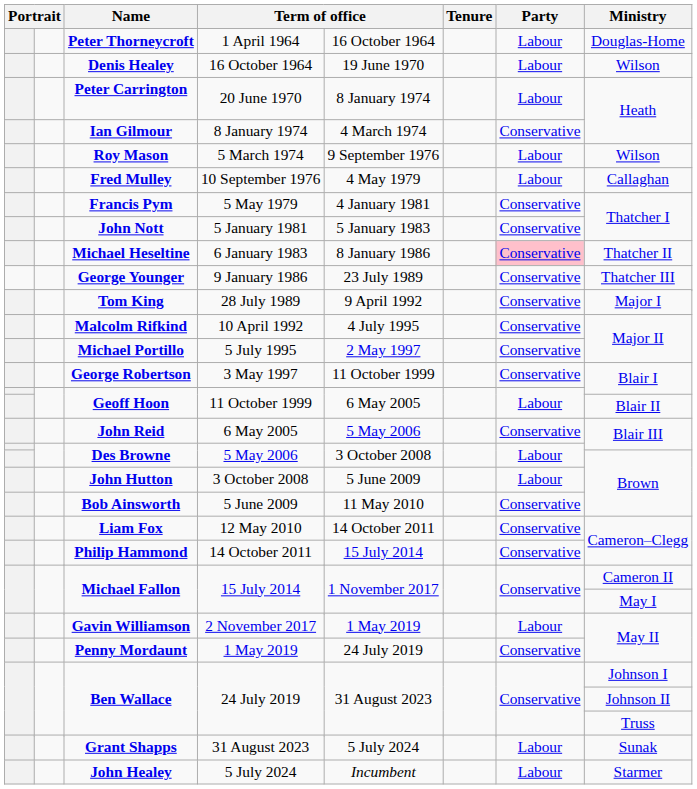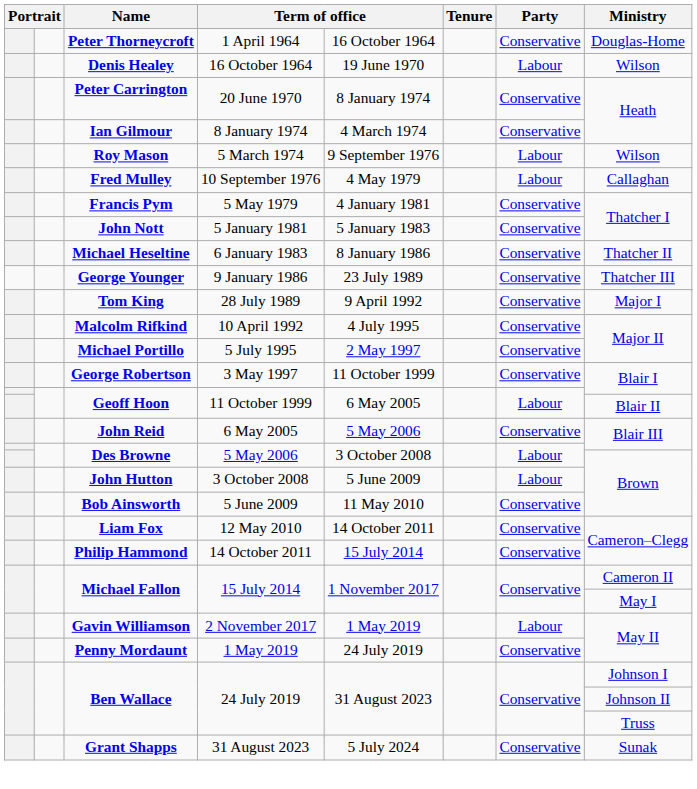(540, 41) Labour -> (540, 41) Conservative
(540, 98) Labour -> (540, 98) Conservative
(540, 253) pink background -> (540, 253) no background
(540, 747) Labour -> (540, 747) Conservative
- row: (131, 771)
